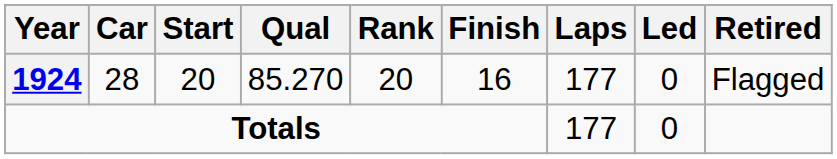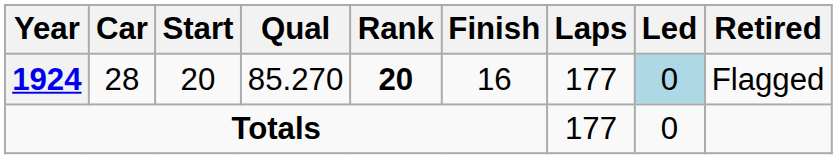(396, 78) normal -> (396, 78) bold
(669, 78) no background -> (669, 78) lightblue background
